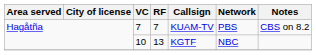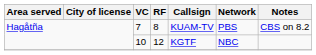(156, 27) 7 -> (156, 27) 8
(159, 42) 13 -> (159, 42) 12
